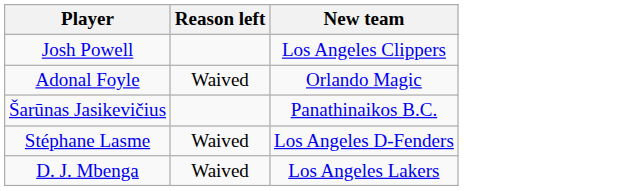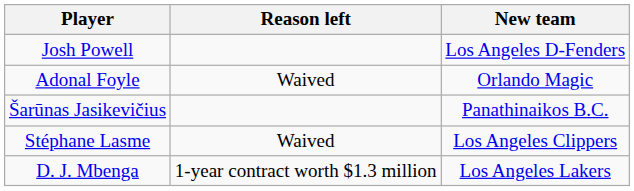(364, 49) Los Angeles Clippers -> (535, 49) Los Angeles D-Fenders
(364, 140) Los Angeles D-Fenders -> (535, 140) Los Angeles Clippers
(220, 170) Waived -> (306, 170) 1-year contract worth $1.3 million
